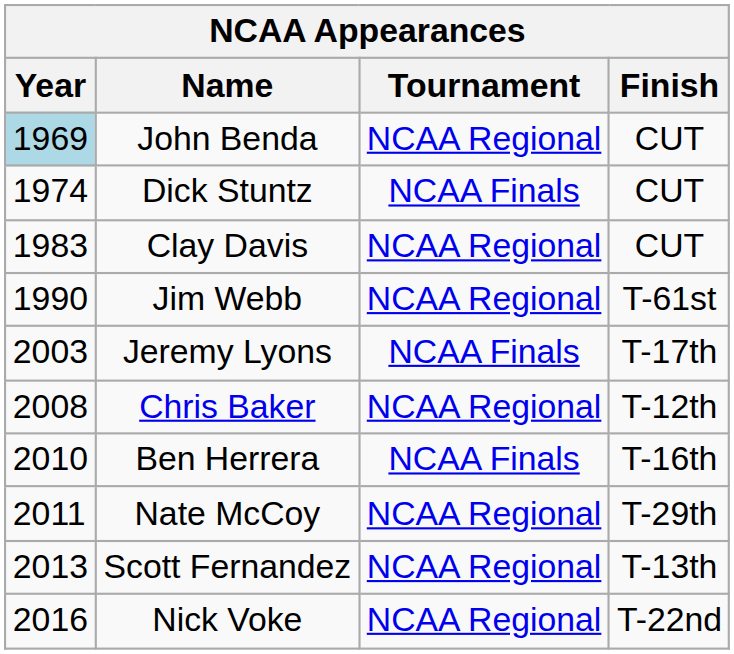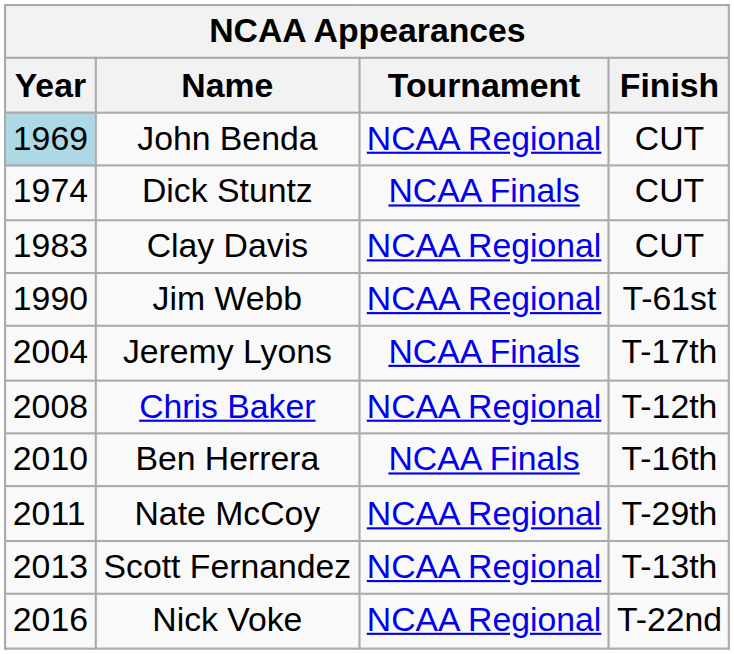(50, 352) 2003 -> (50, 352) 2004
